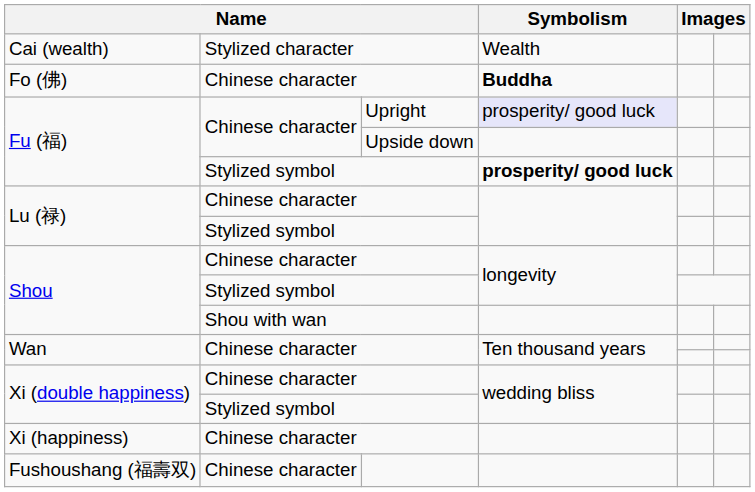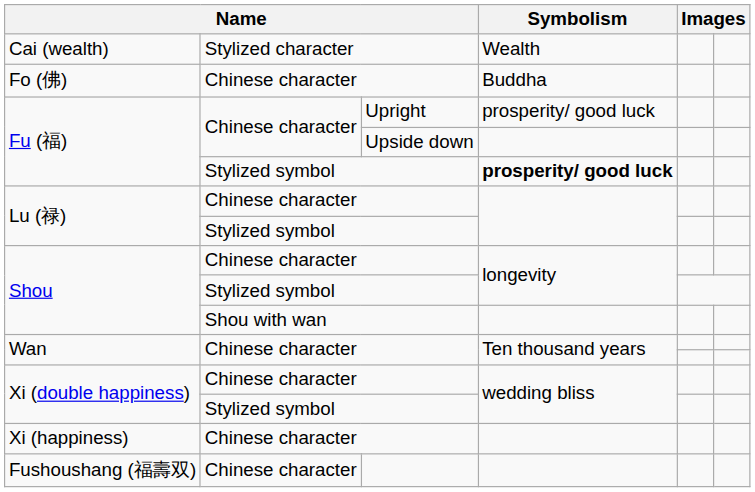(517, 80) bold -> (514, 80) normal
(569, 111) lavender background -> (569, 111) no background
